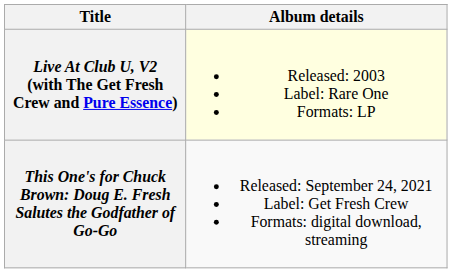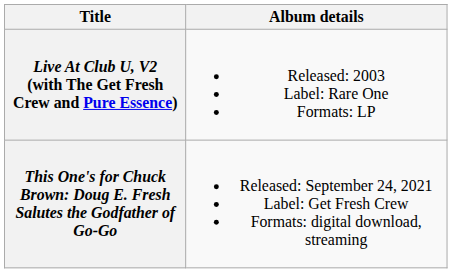(316, 94) lightyellow background -> (316, 94) no background
